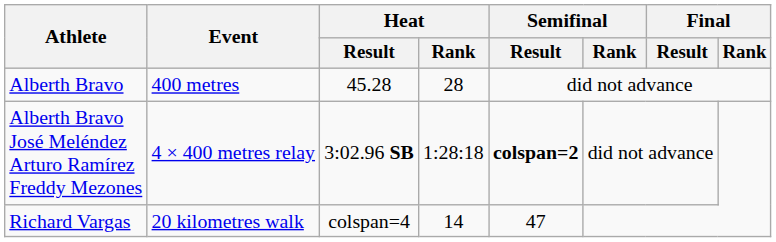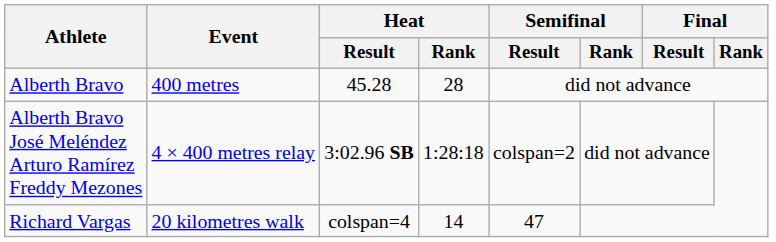(536, 153) bold -> (534, 153) normal
